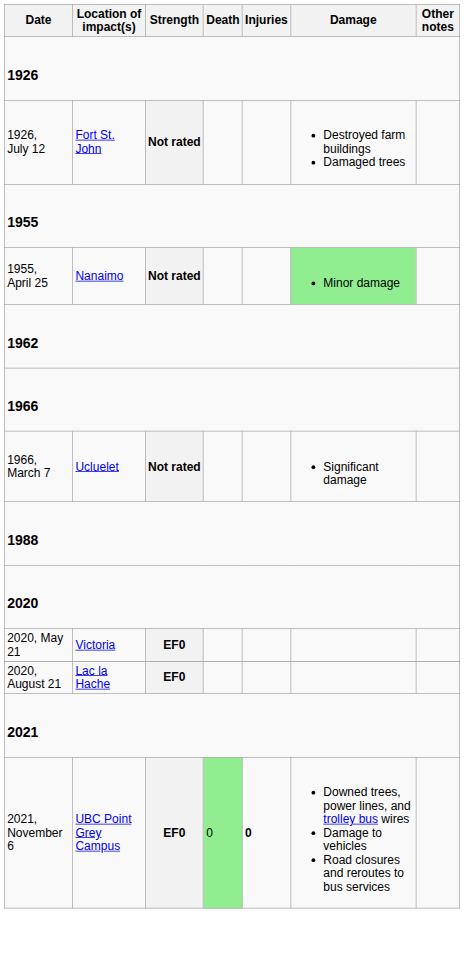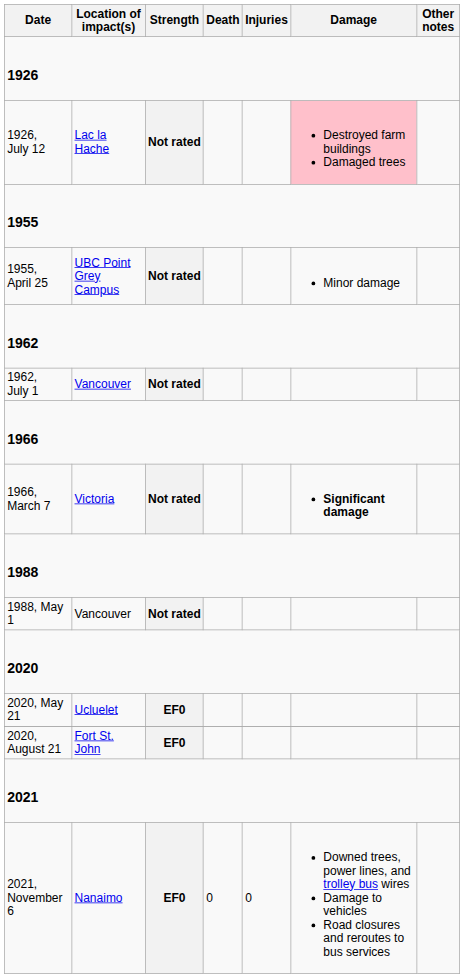(95, 142) Fort St. John -> (92, 142) Lac la Hache
(353, 149) no background -> (354, 149) pink background
(99, 276) Nanaimo -> (103, 276) UBC Point Grey Campus
(353, 283) lightgreen background -> (354, 283) no background
+ row: (23, 384)
(97, 466) Ucluelet -> (94, 499) Victoria
(353, 473) normal -> (354, 506) bold
+ row: (35, 613)
(95, 645) Victoria -> (96, 710) Ucluelet
(93, 677) Lac la Hache -> (94, 742) Fort St. John
(103, 832) UBC Point Grey Campus -> (99, 898) Nanaimo
(210, 832) lightgreen background -> (210, 898) no background
(248, 832) bold -> (248, 898) normal
